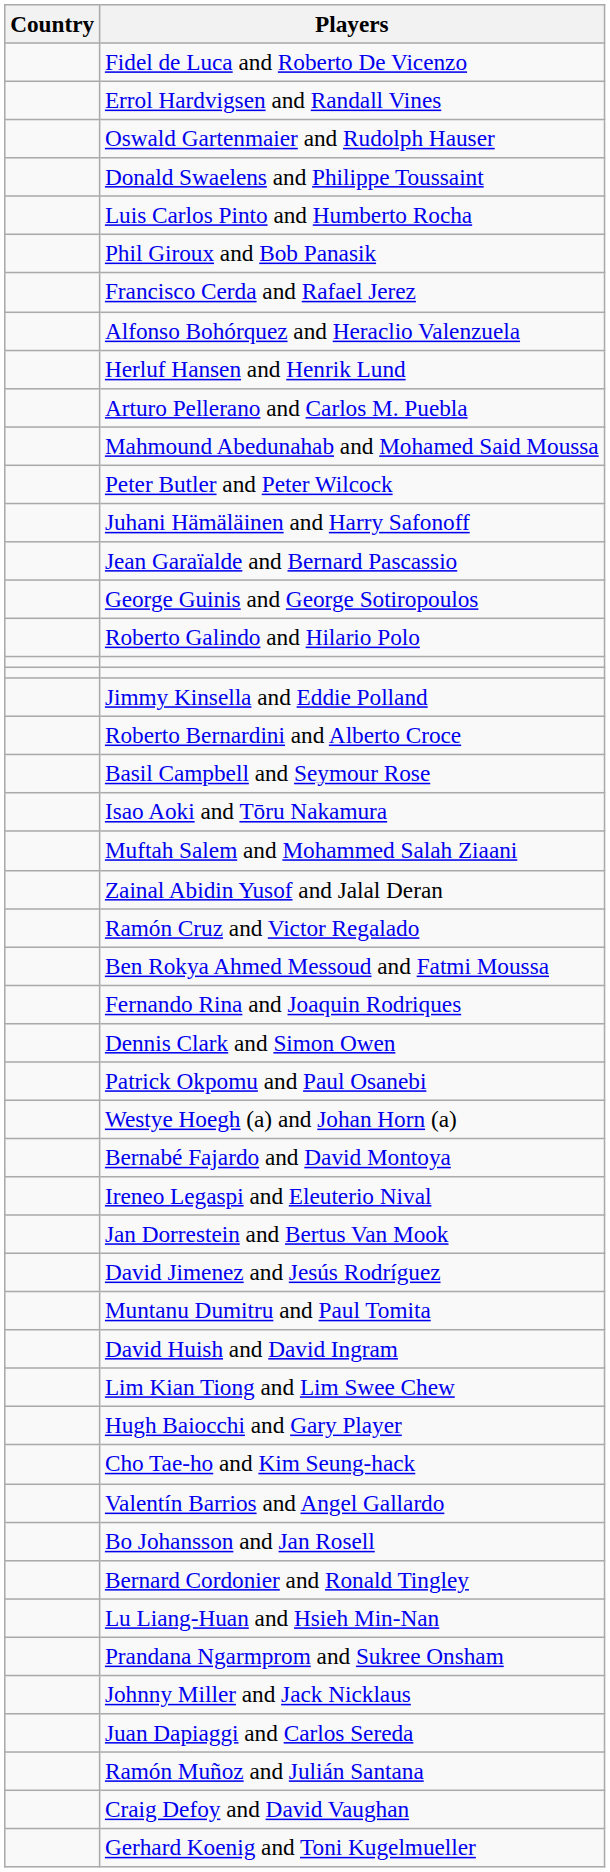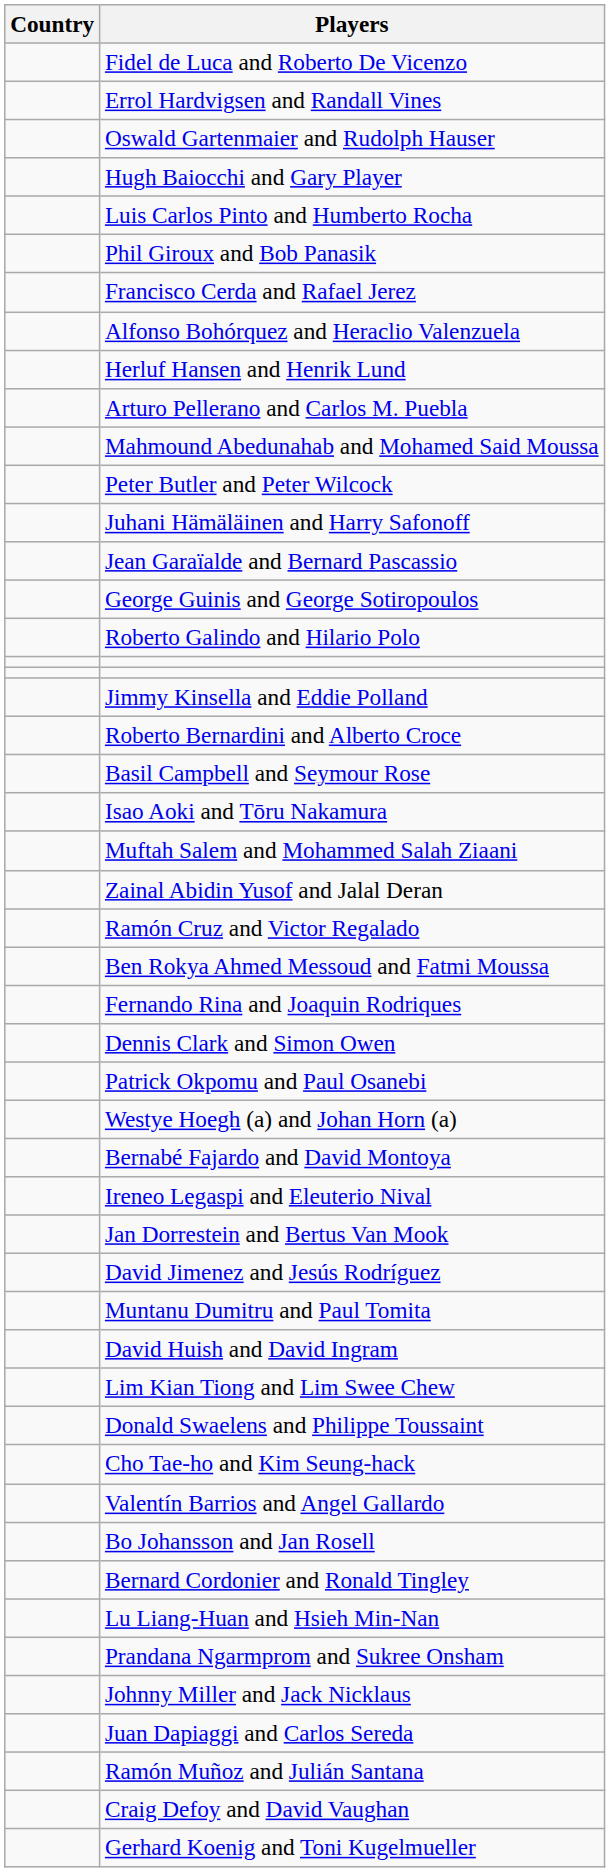(294, 177) Donald Swaelens and Philippe Toussaint -> (253, 177) Hugh Baiocchi and Gary Player
(253, 1425) Hugh Baiocchi and Gary Player -> (294, 1425) Donald Swaelens and Philippe Toussaint
